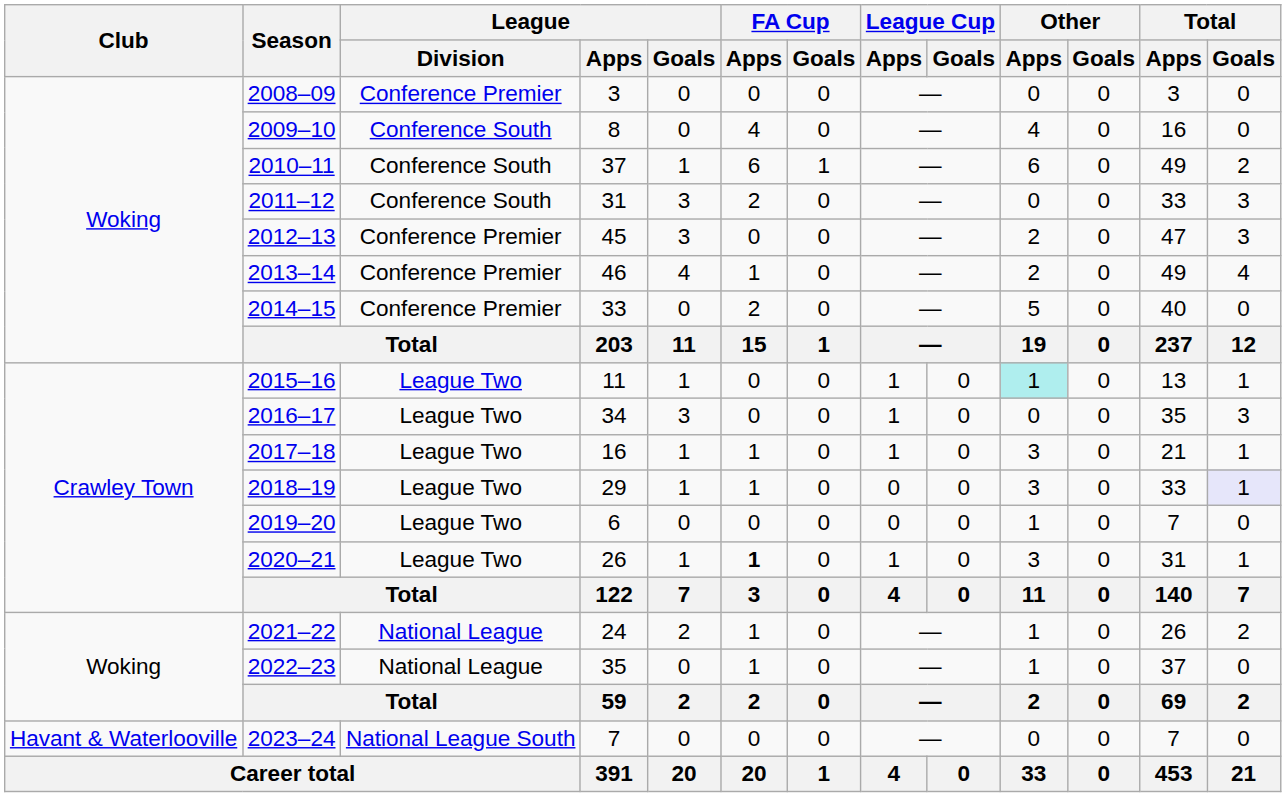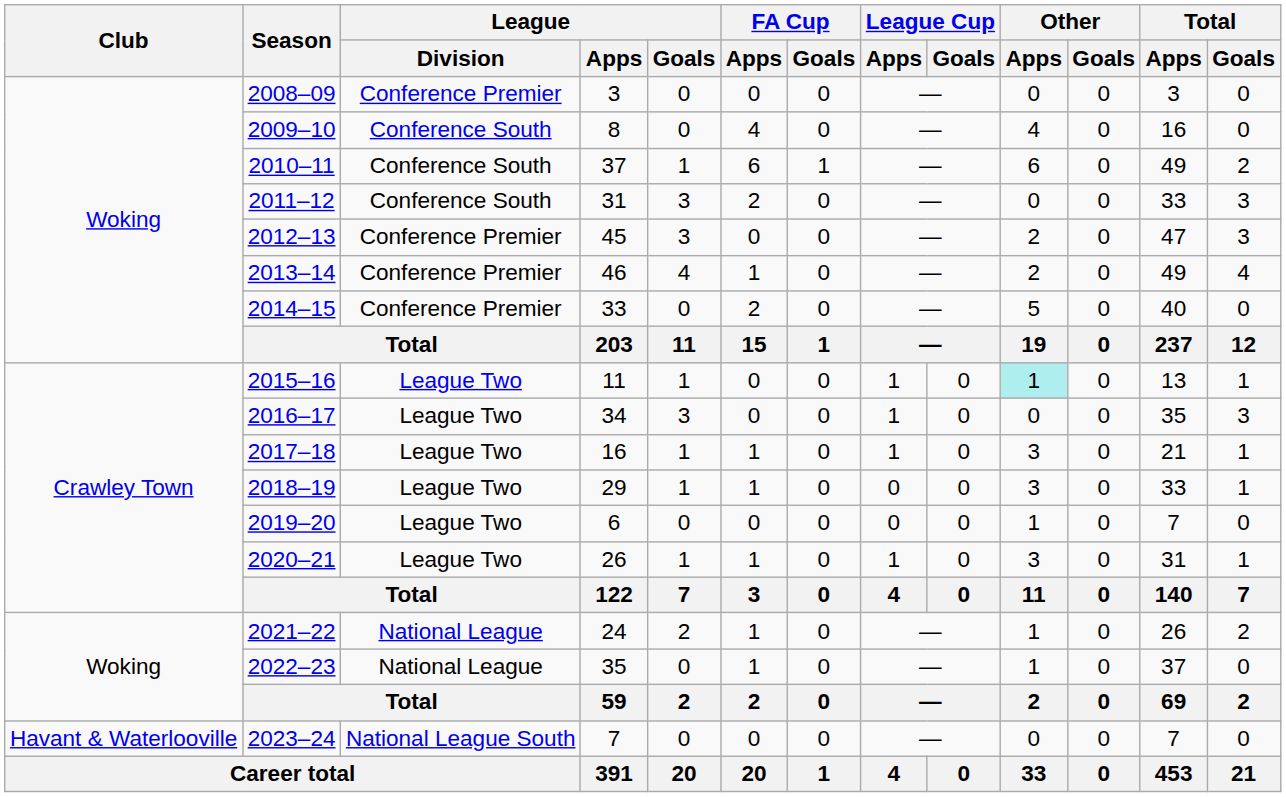(1244, 487) lavender background -> (1244, 487) no background
(754, 559) bold -> (754, 559) normal
